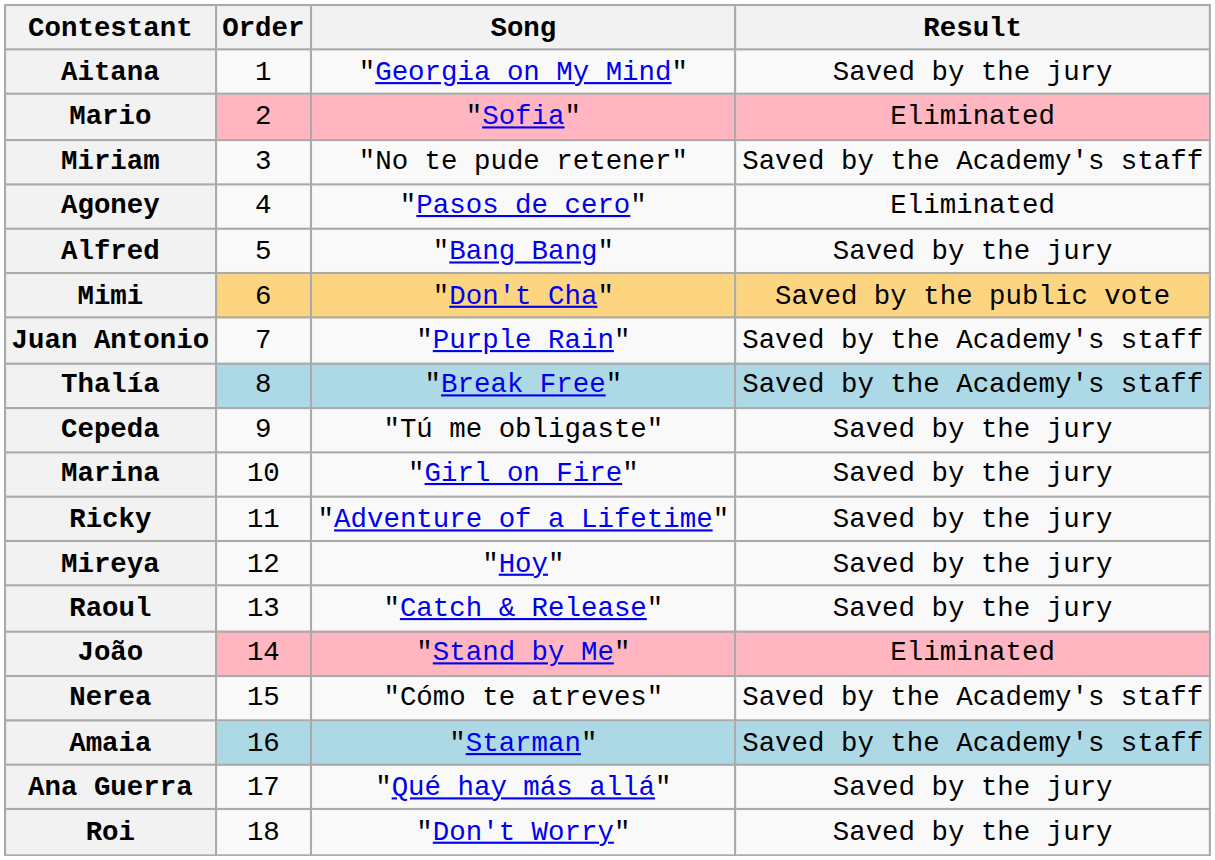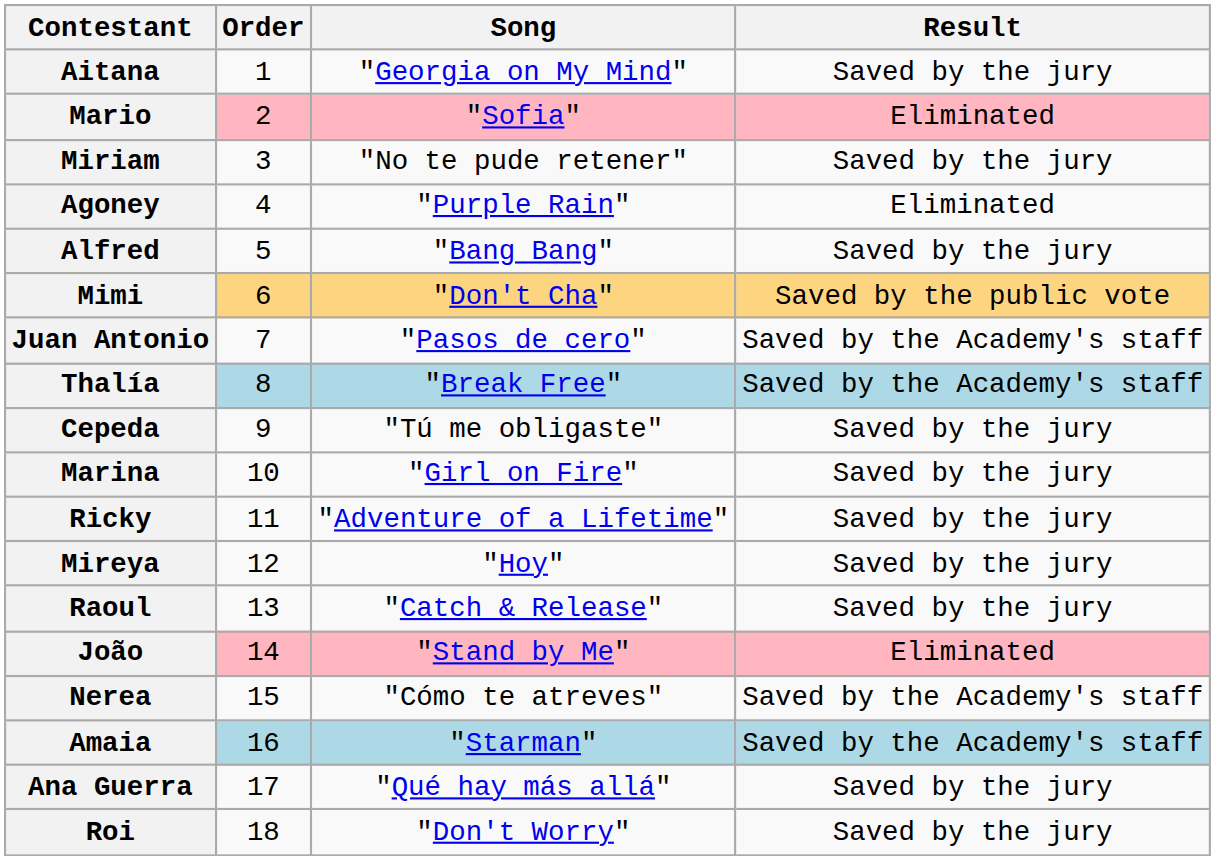(973, 162) Saved by the Academy's staff -> (973, 162) Saved by the jury
(523, 206) "Pasos de cero" -> (523, 206) "Purple Rain"
(523, 340) "Purple Rain" -> (523, 340) "Pasos de cero"
